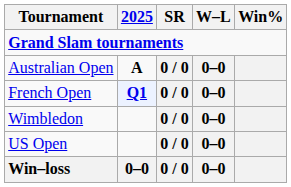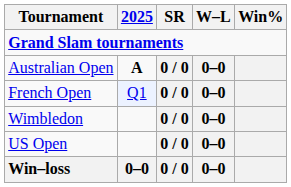(137, 93) bold -> (137, 93) normal
